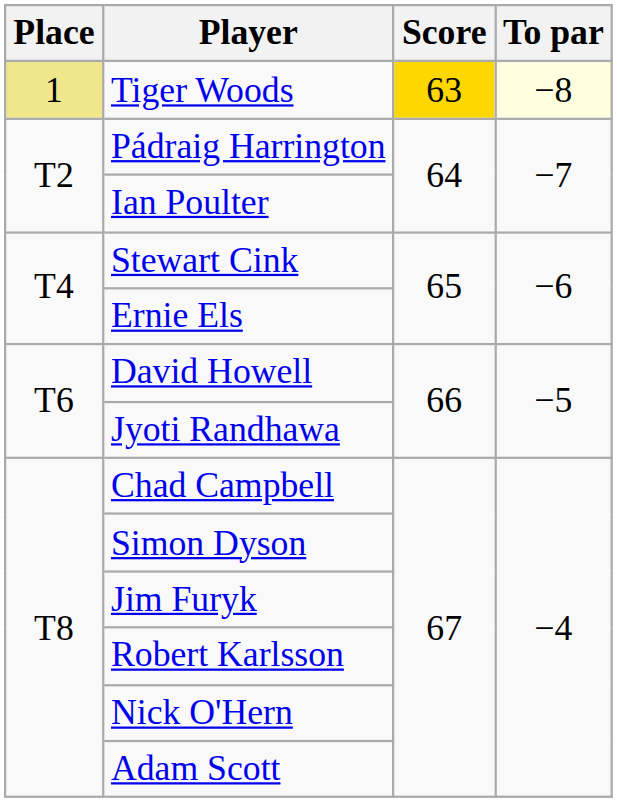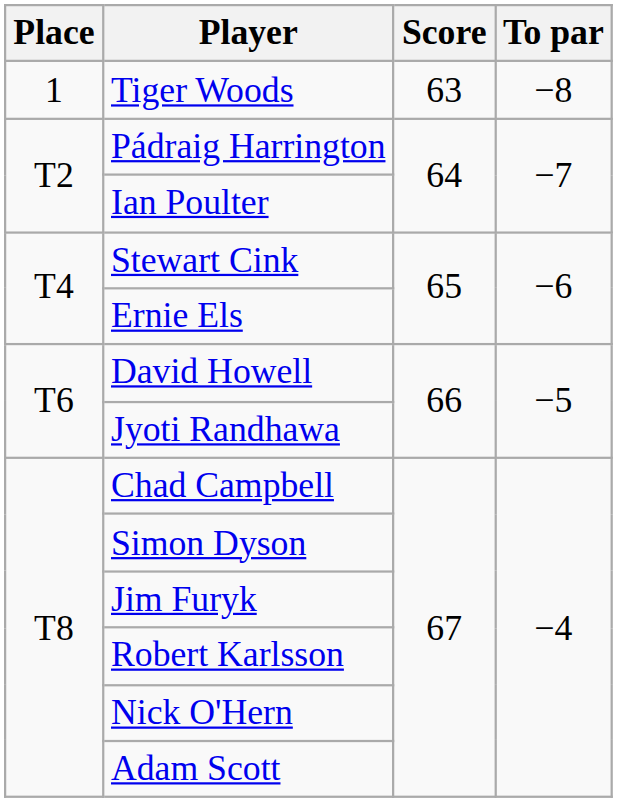(54, 89) khaki background -> (54, 89) no background
(444, 89) gold background -> (444, 89) no background
(553, 89) lightyellow background -> (553, 89) no background
